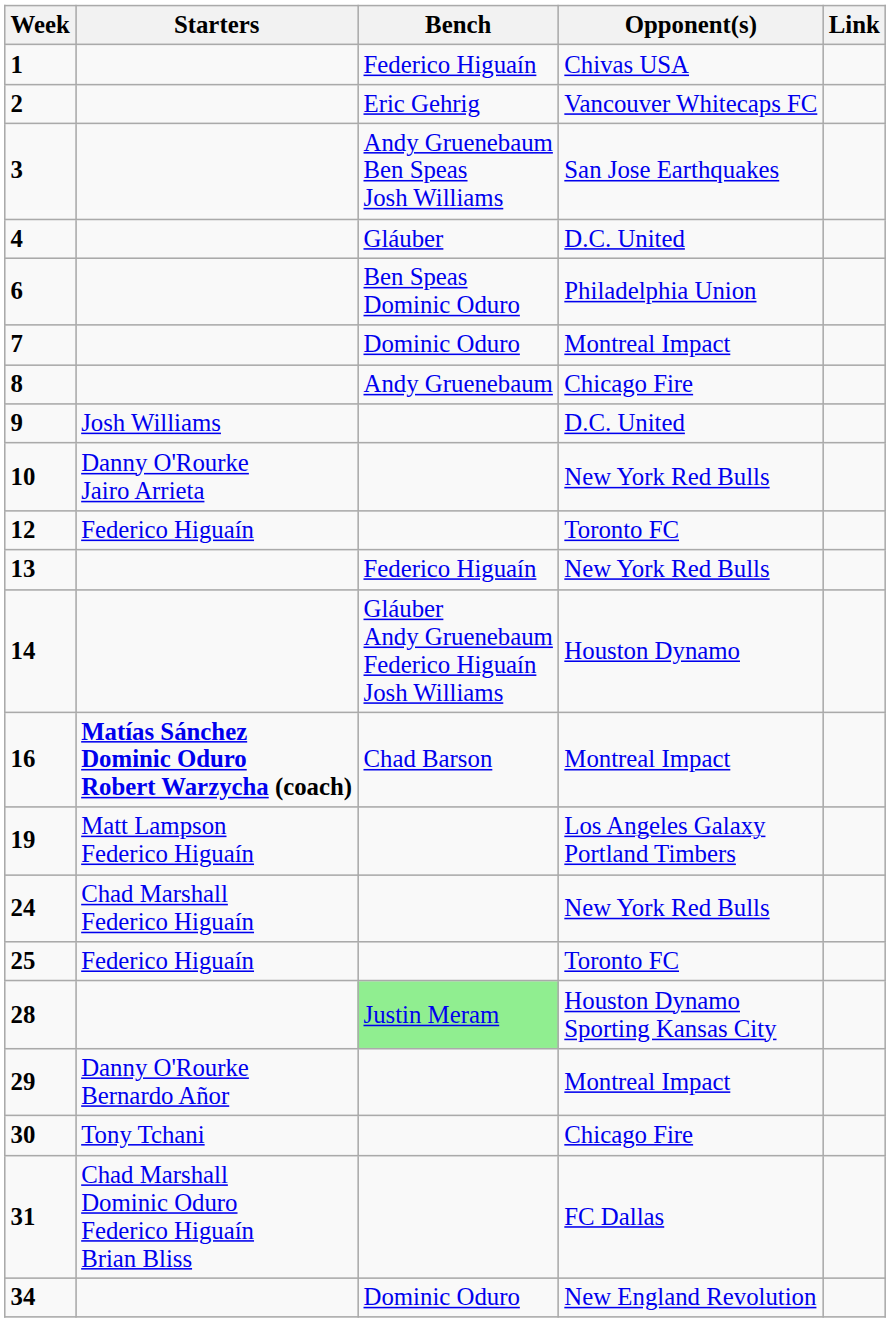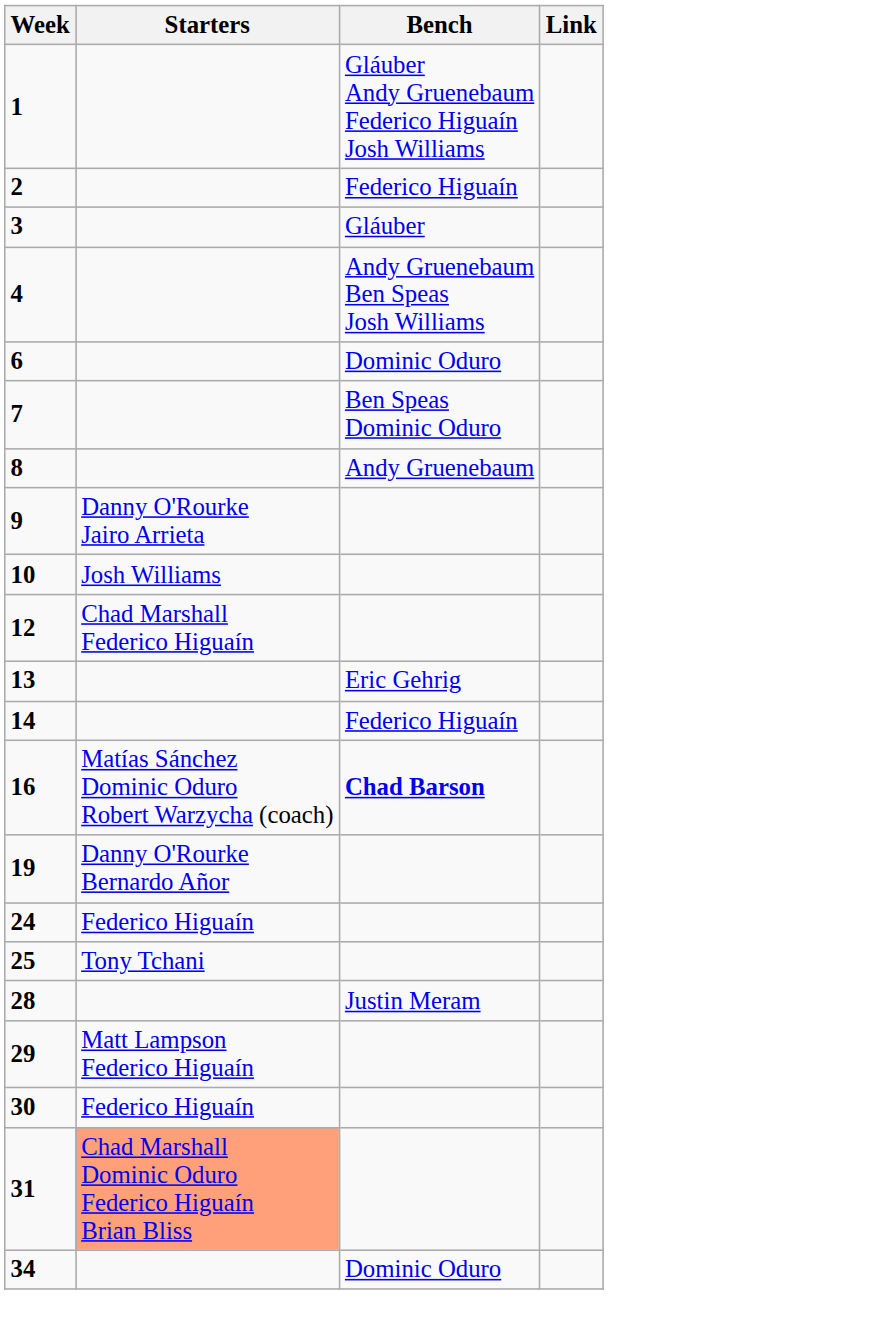- column: (691, 24)
(450, 64) Federico Higuaín -> (440, 106) Gláuber Andy Gruenebaum Federico Higuaín Josh Williams
(422, 103) Eric Gehrig -> (431, 187) Federico Higuaín
(458, 170) Andy Gruenebaum Ben Speas Josh Williams -> (385, 226) Gláuber
(403, 238) Gláuber -> (440, 293) Andy Gruenebaum Ben Speas Josh Williams
(442, 291) Ben Speas Dominic Oduro -> (423, 361) Dominic Oduro
(442, 344) Dominic Oduro -> (423, 414) Ben Speas Dominic Oduro
(151, 423) Josh Williams -> (165, 520) Danny O'Rourke Jairo Arrieta
(165, 476) Danny O'Rourke Jairo Arrieta -> (151, 574) Josh Williams
(168, 529) Federico Higuaín -> (168, 627) Chad Marshall Federico Higuaín
(450, 569) Federico Higuaín -> (403, 680) Eric Gehrig
(458, 650) Gláuber Andy Gruenebaum Federico Higuaín Josh Williams -> (431, 720) Federico Higuaín
(217, 759) bold -> (207, 787) normal
(428, 759) normal -> (415, 787) bold
(168, 840) Matt Lampson Federico Higuaín -> (165, 868) Danny O'Rourke Bernardo Añor
(168, 907) Chad Marshall Federico Higuaín -> (168, 921) Federico Higuaín
(168, 961) Federico Higuaín -> (143, 961) Tony Tchani
(431, 1014) lightgreen background -> (413, 1000) no background
(165, 1081) Danny O'Rourke Bernardo Añor -> (168, 1053) Matt Lampson Federico Higuaín
(143, 1134) Tony Tchani -> (168, 1107) Federico Higuaín
(168, 1216) no background -> (168, 1188) lightsalmon background
